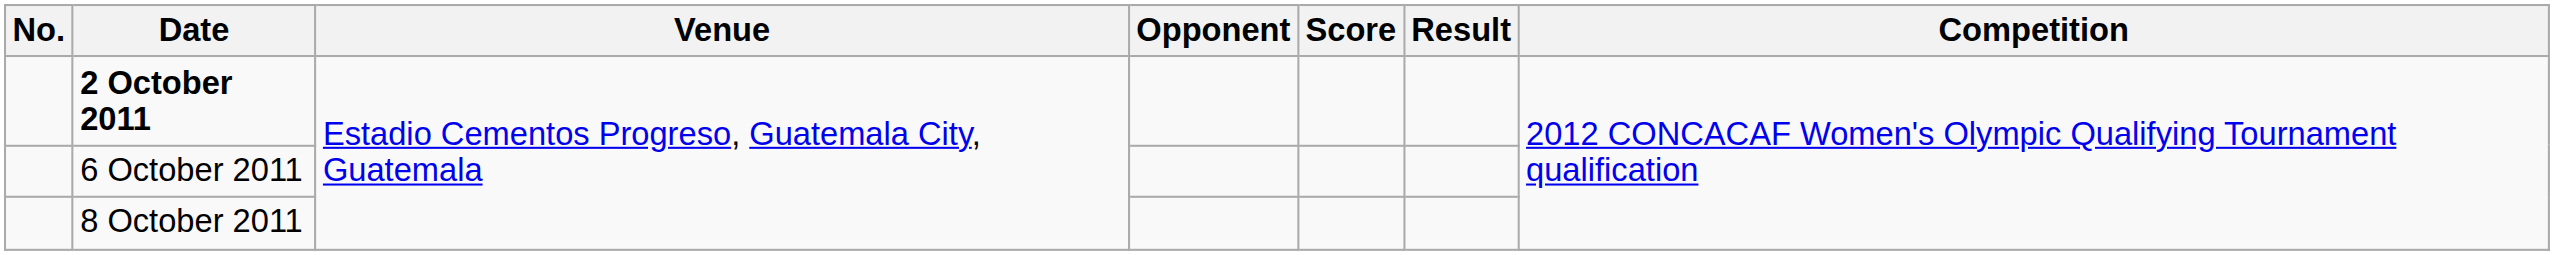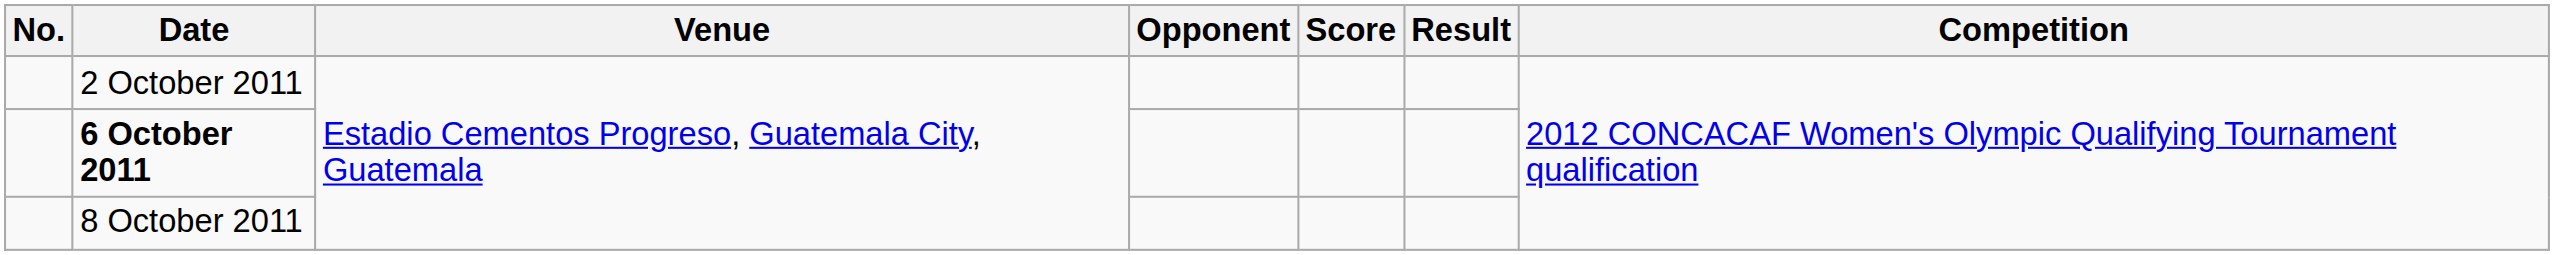(156, 100) bold -> (191, 82) normal
(191, 170) normal -> (156, 152) bold
